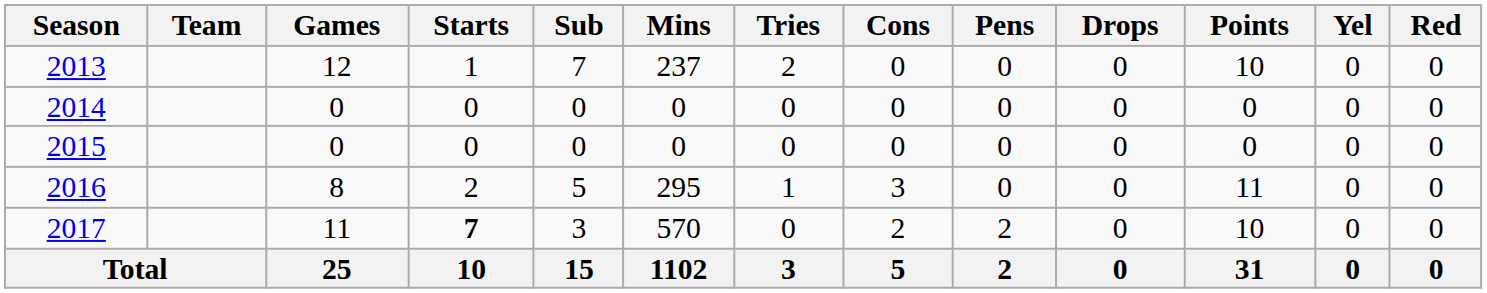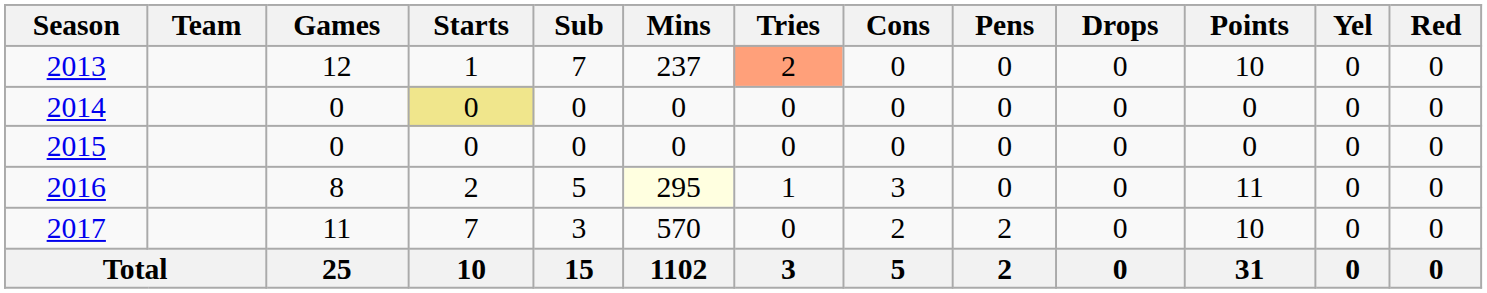(788, 65) no background -> (788, 65) lightsalmon background
(471, 106) no background -> (471, 106) khaki background
(679, 187) no background -> (679, 187) lightyellow background
(471, 227) bold -> (471, 227) normal
